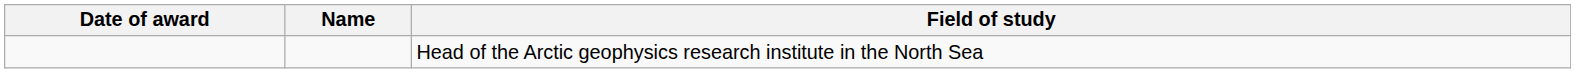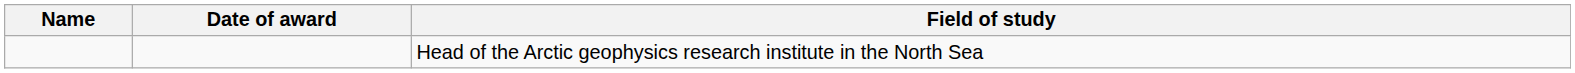columns swapped: (348, 20) <-> (145, 20)
